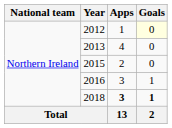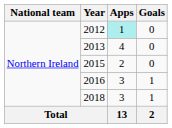(122, 30) no background -> (122, 30) paleturquoise background
(152, 30) lightyellow background -> (152, 30) no background
(122, 98) bold -> (122, 98) normal
(152, 98) bold -> (152, 98) normal
